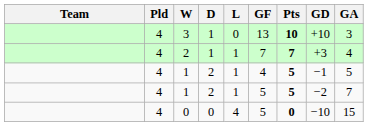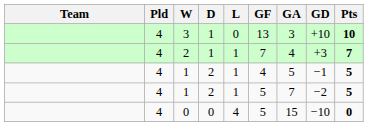columns swapped: (349, 14) <-> (292, 14)
